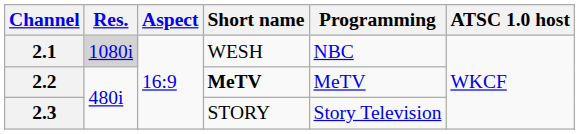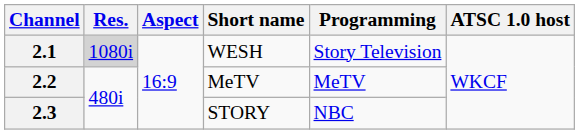(334, 50) NBC -> (377, 50) Story Television
(235, 81) bold -> (233, 81) normal
(377, 112) Story Television -> (334, 112) NBC
